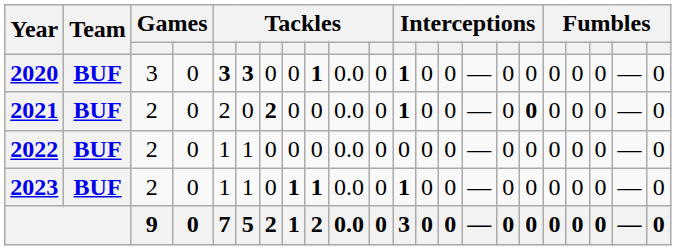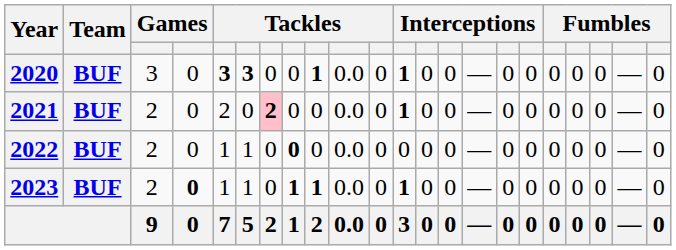(271, 110) no background -> (271, 110) pink background
(531, 110) bold -> (531, 110) normal
(294, 148) normal -> (294, 148) bold
(193, 186) normal -> (193, 186) bold
